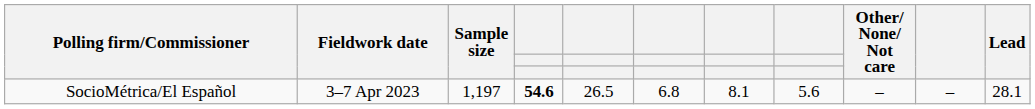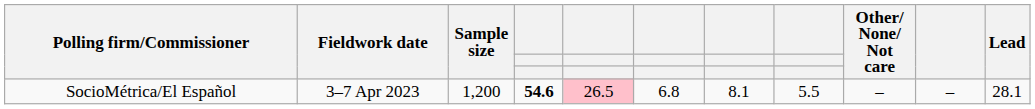(481, 91) 1,197 -> (481, 91) 1,200
(599, 91) no background -> (599, 91) pink background
(809, 91) 5.6 -> (809, 91) 5.5
